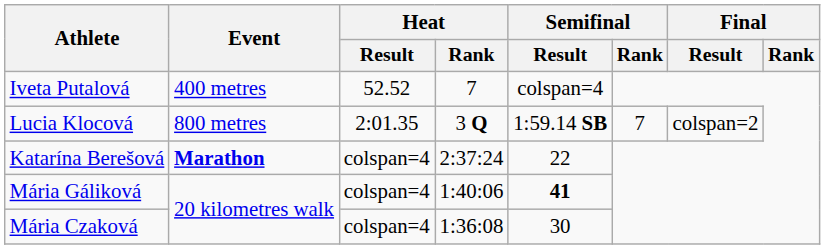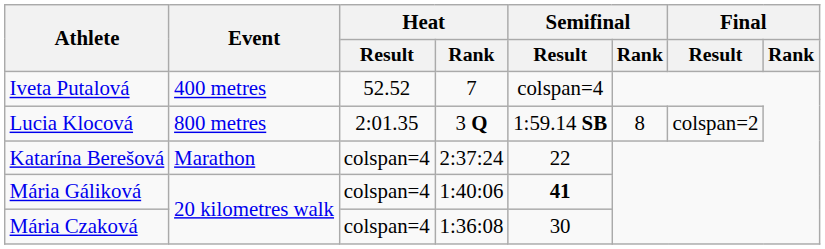(640, 123) 7 -> (640, 123) 8
(219, 158) bold -> (215, 158) normal
